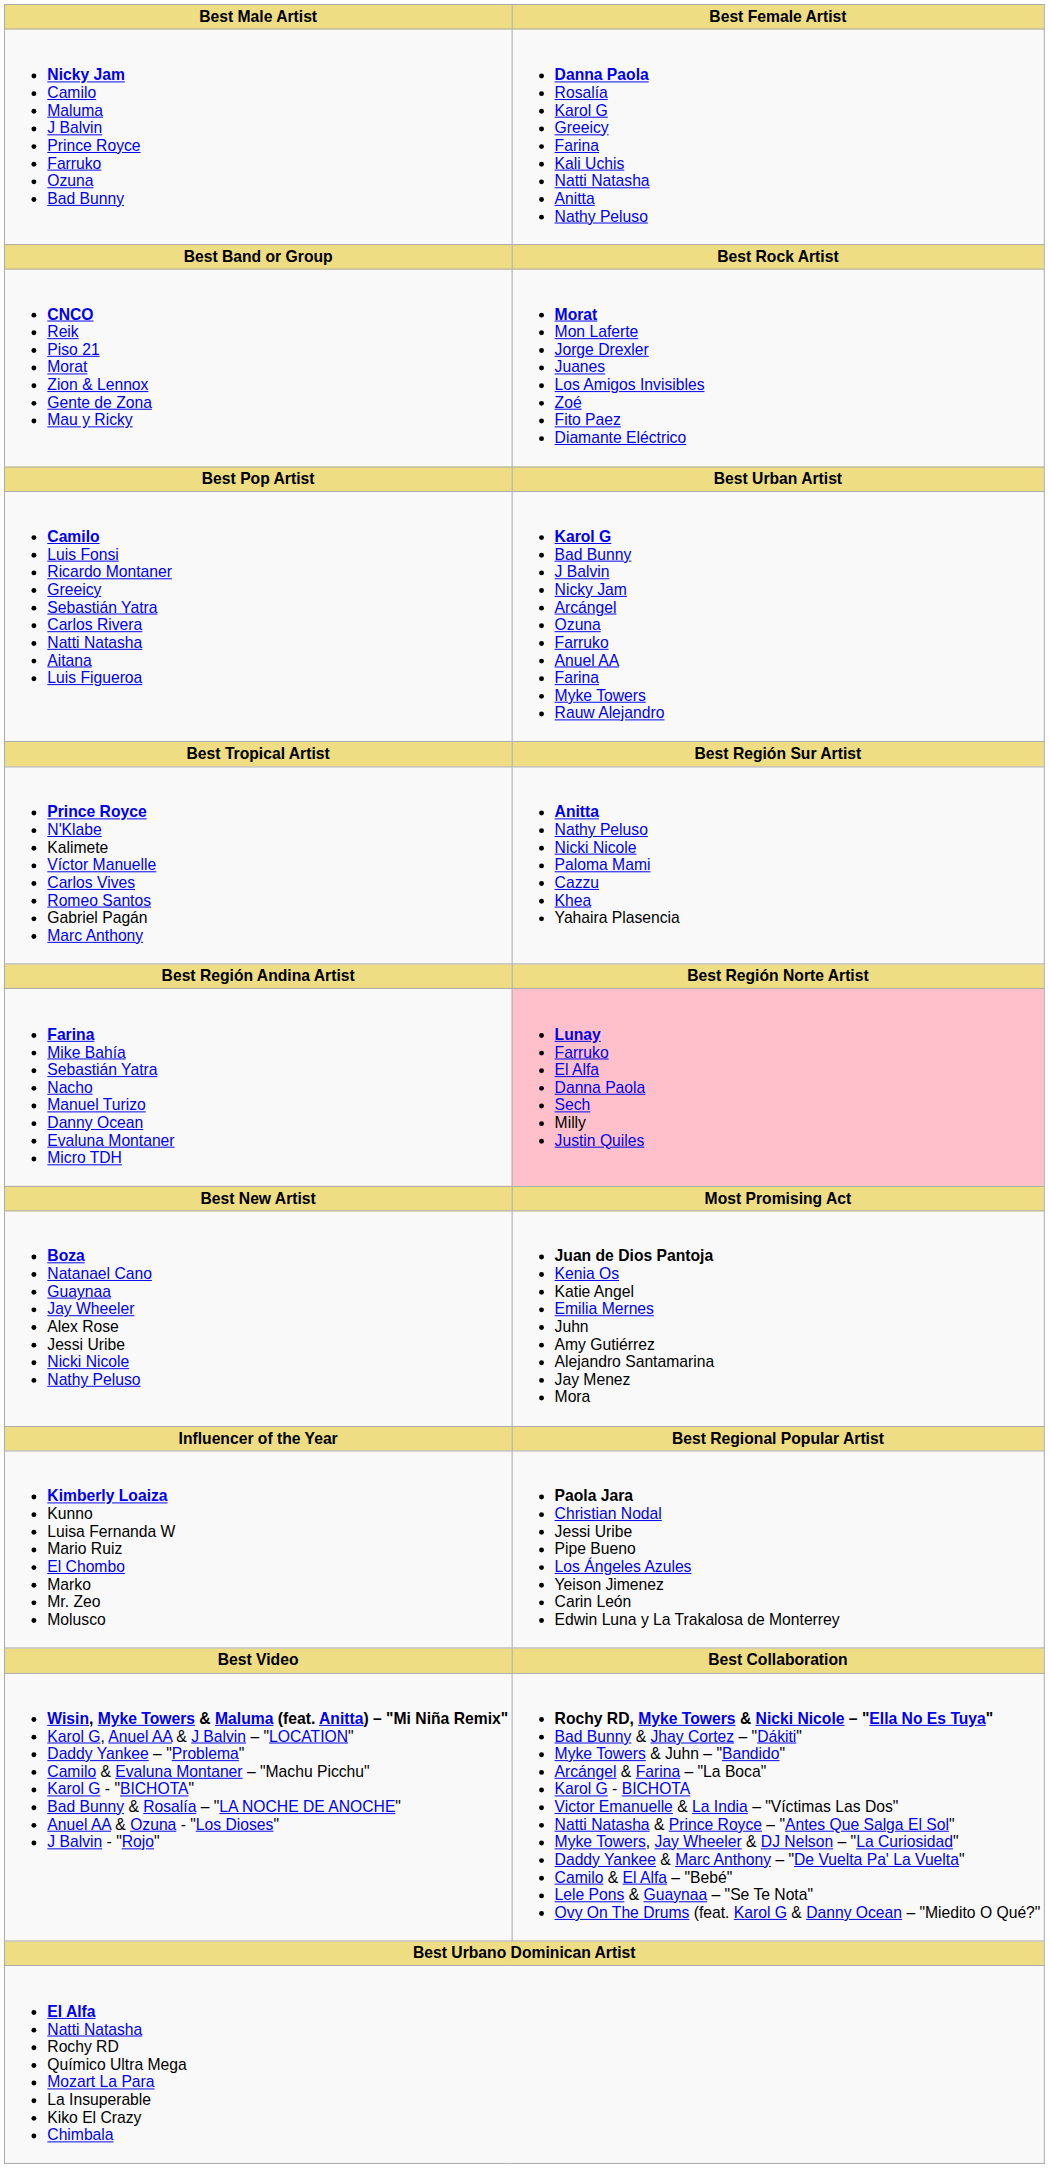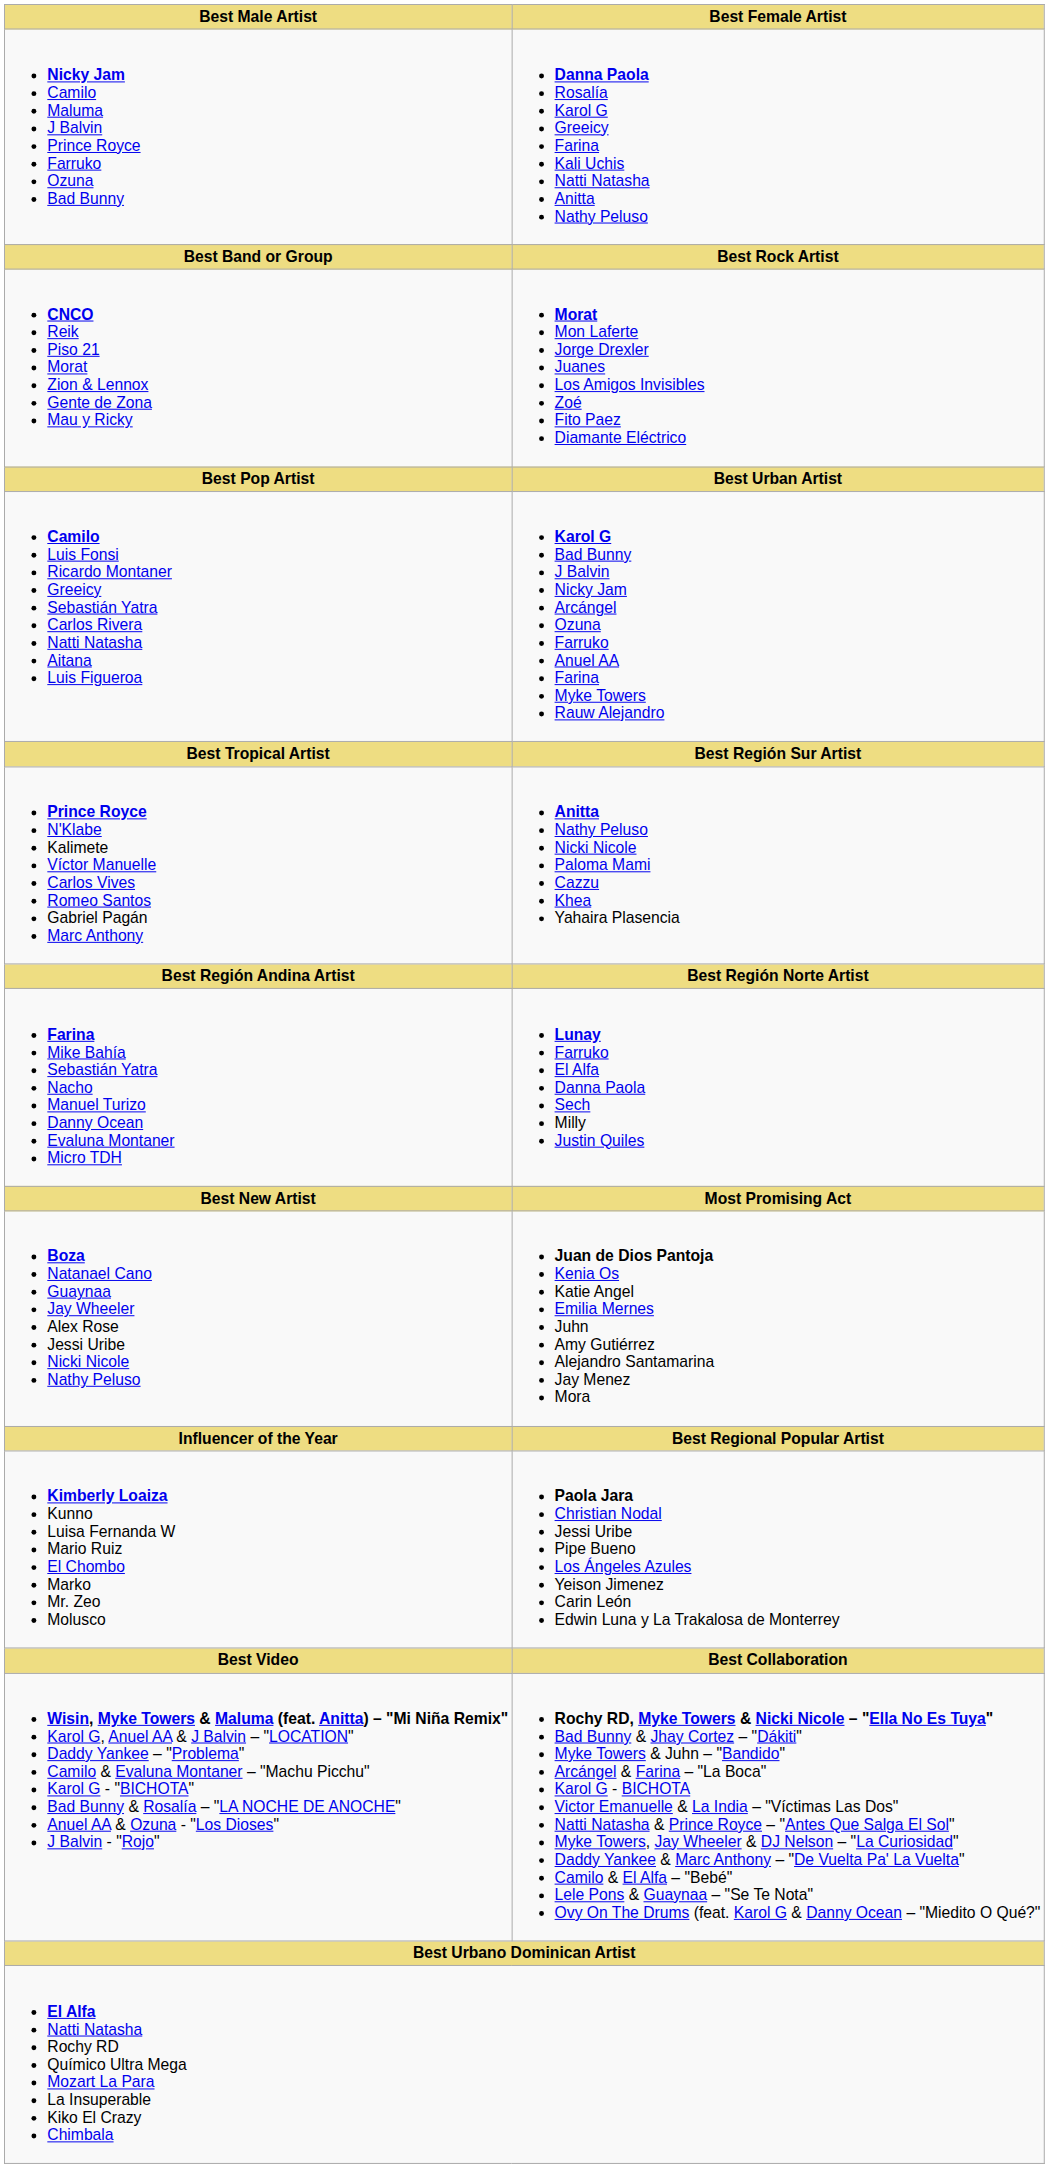(778, 1087) pink background -> (778, 1087) no background
